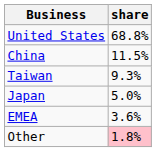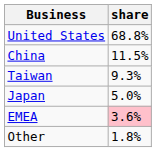(126, 116) no background -> (126, 116) pink background
(126, 137) pink background -> (126, 137) no background
